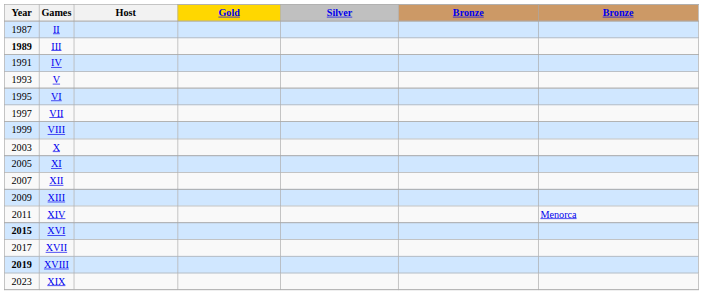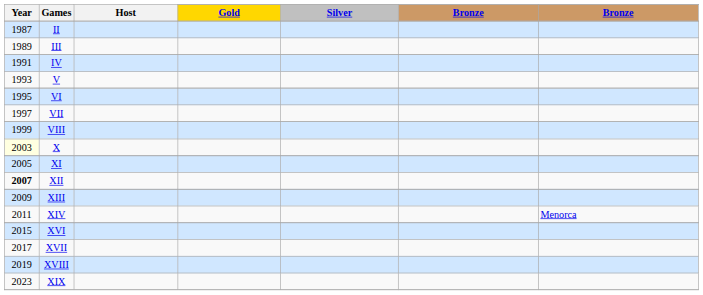(22, 46) bold -> (22, 46) normal
(22, 147) no background -> (22, 147) lightyellow background
(22, 181) normal -> (22, 181) bold
(22, 231) bold -> (22, 231) normal
(22, 264) bold -> (22, 264) normal
